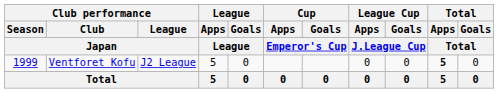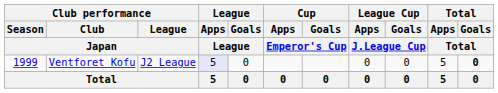(213, 63) no background -> (213, 63) lavender background
(443, 63) bold -> (443, 63) normal
(476, 63) normal -> (476, 63) bold
